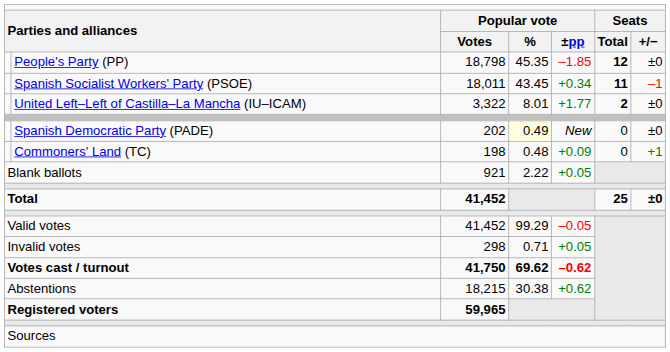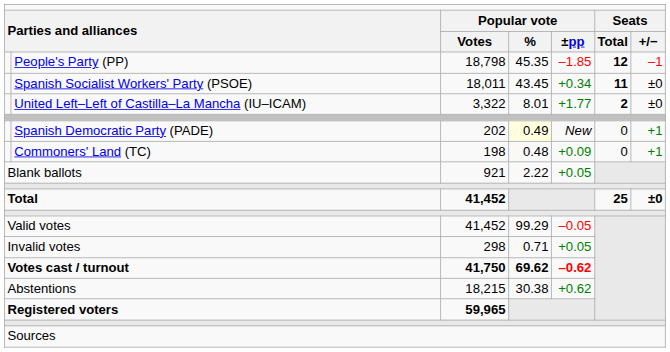(655, 62) ±0 -> (655, 62) –1
(655, 83) –1 -> (655, 83) ±0
(655, 131) ±0 -> (655, 131) +1
